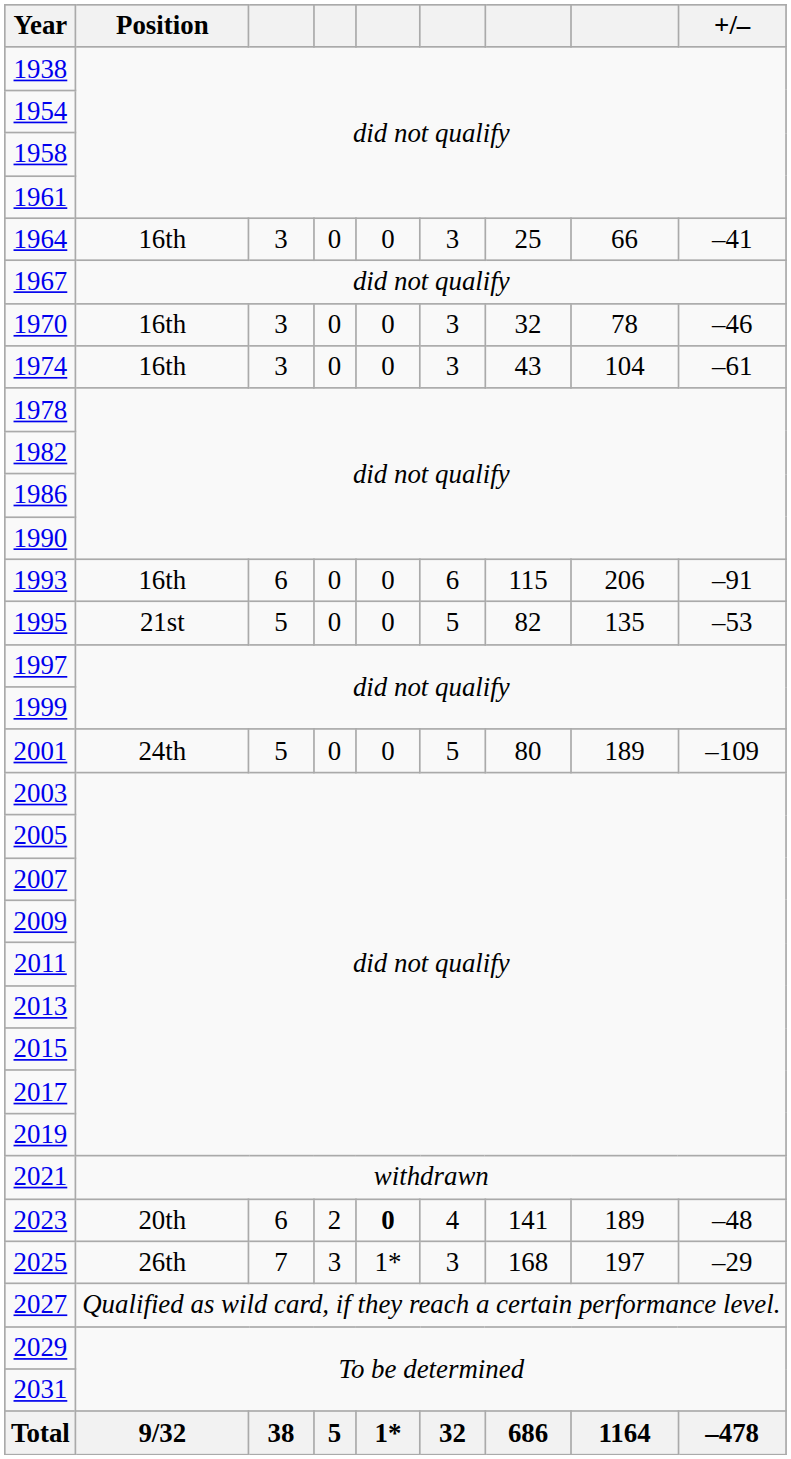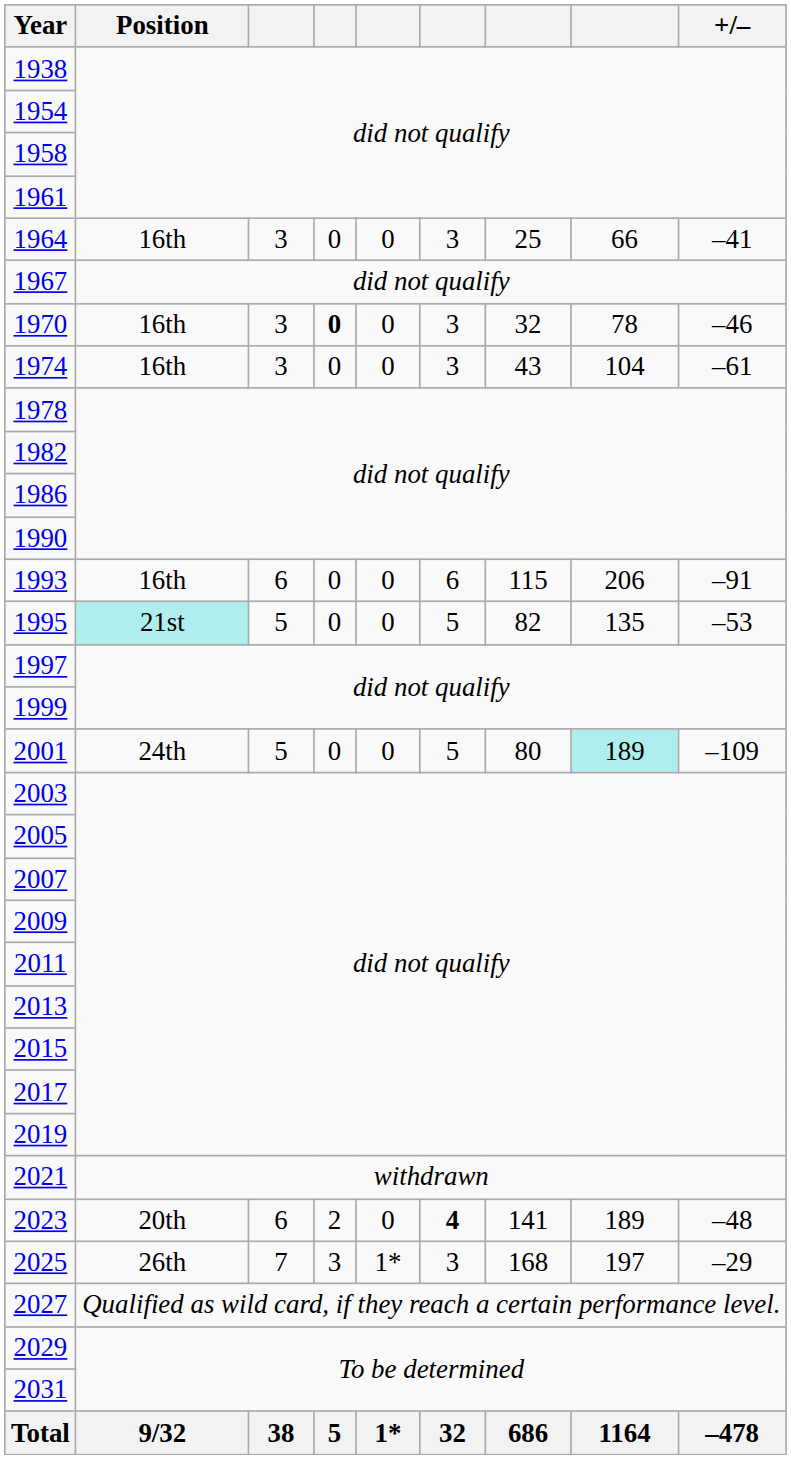(334, 324) normal -> (334, 324) bold
(162, 622) no background -> (162, 622) paleturquoise background
(625, 750) no background -> (625, 750) paleturquoise background
(388, 1219) bold -> (388, 1219) normal
(452, 1219) normal -> (452, 1219) bold
